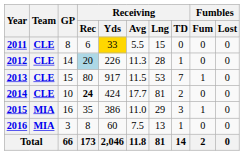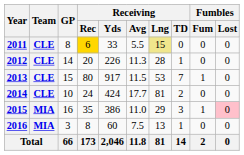(88, 45) no background -> (88, 45) gold background
(112, 45) gold background -> (112, 45) no background
(160, 45) no background -> (160, 45) khaki background
(88, 61) lightblue background -> (88, 61) no background
(88, 93) bold -> (88, 93) normal
(227, 110) no background -> (227, 110) pink background
